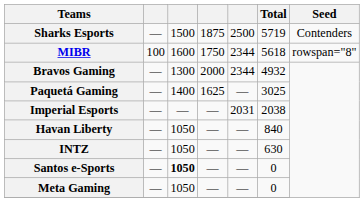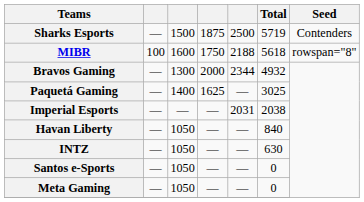(242, 52) 2344 -> (242, 52) 2188
(183, 168) bold -> (183, 168) normal
